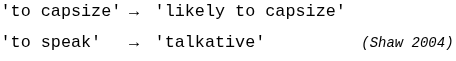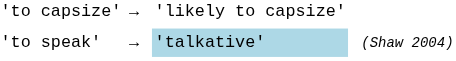(210, 42) no background -> (210, 42) lightblue background
